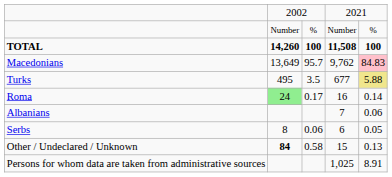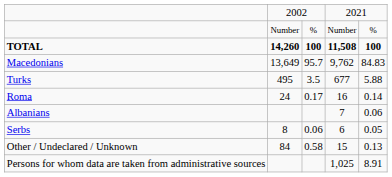(373, 63) pink background -> (373, 63) no background
(373, 79) khaki background -> (373, 79) no background
(285, 96) lightgreen background -> (285, 96) no background
(285, 146) bold -> (285, 146) normal
